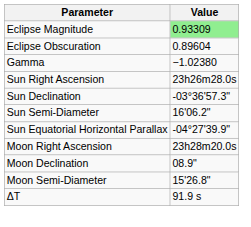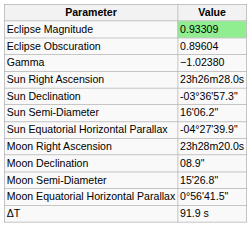+ row: (91, 197)
